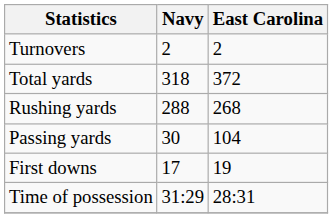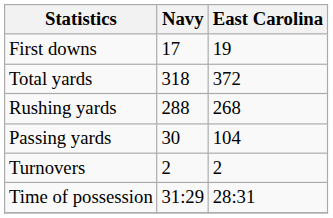rows swapped: (53, 167) <-> (47, 49)
